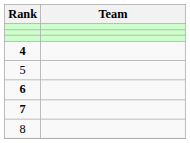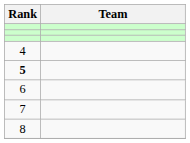(23, 50) bold -> (23, 50) normal
(23, 70) normal -> (23, 70) bold
(23, 89) bold -> (23, 89) normal
(23, 109) bold -> (23, 109) normal
